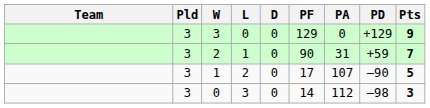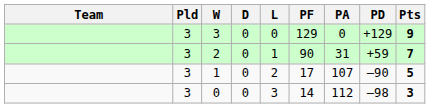columns swapped: (274, 14) <-> (245, 14)
